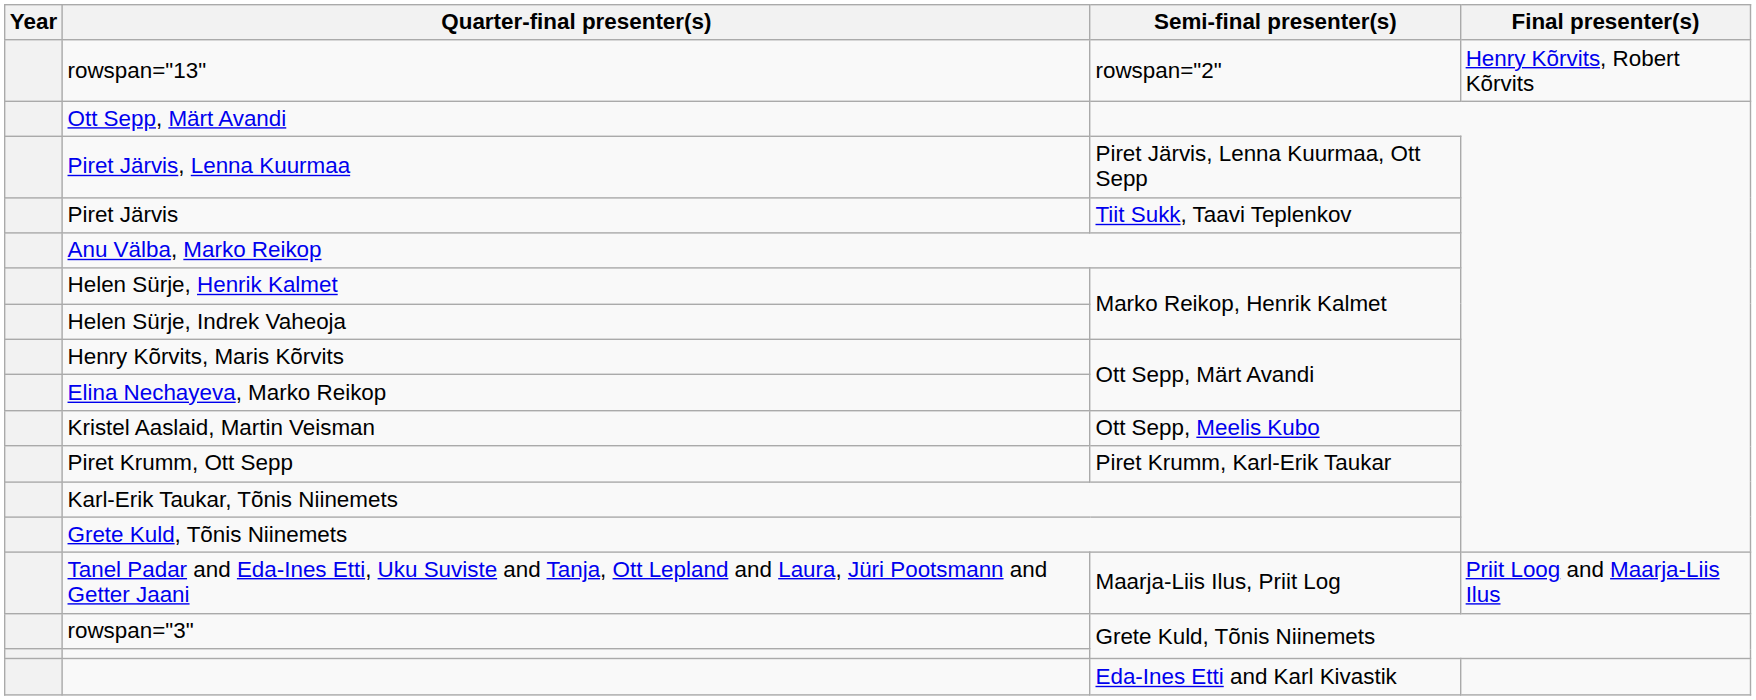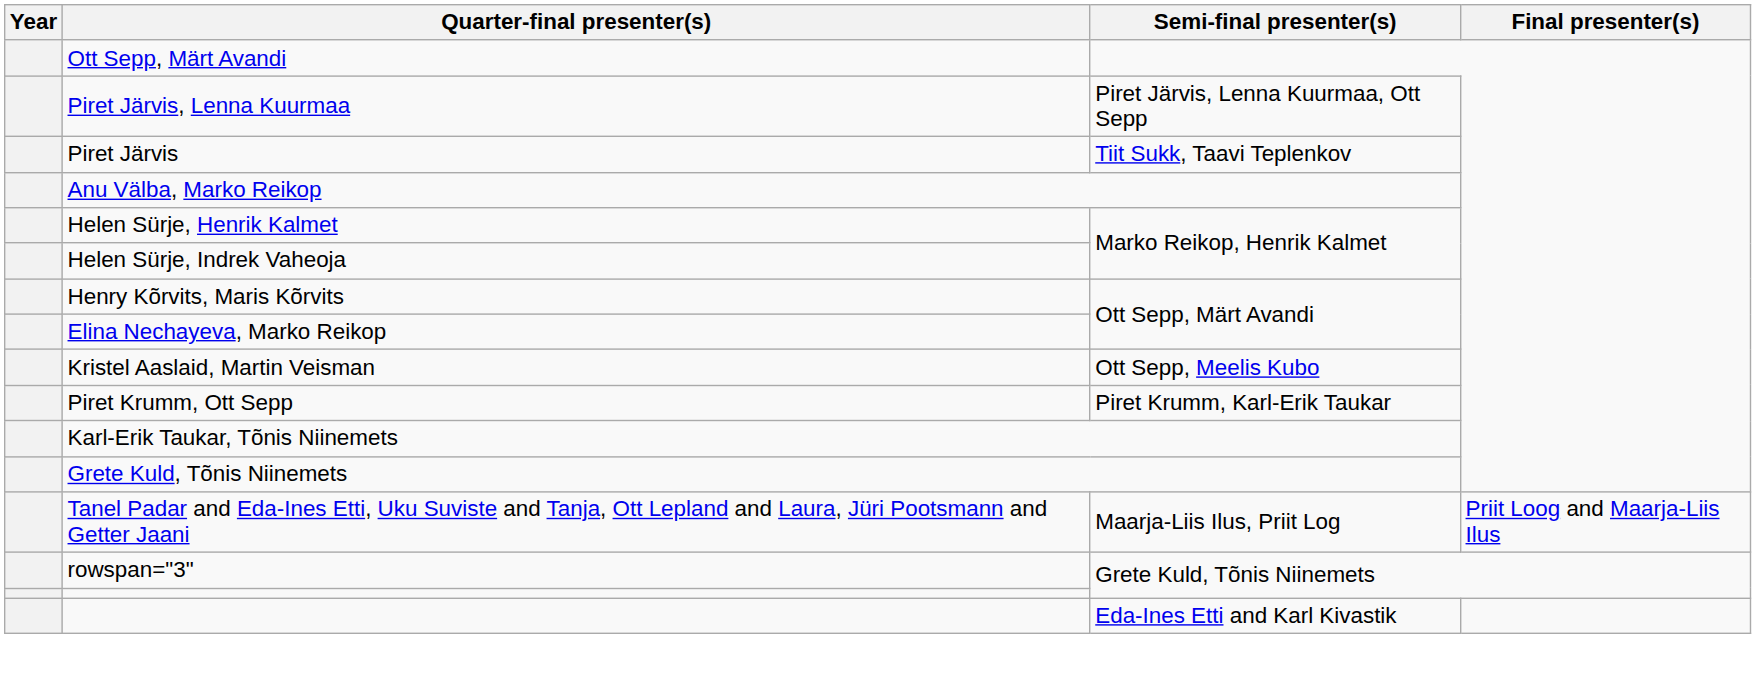- row: (137, 70)
